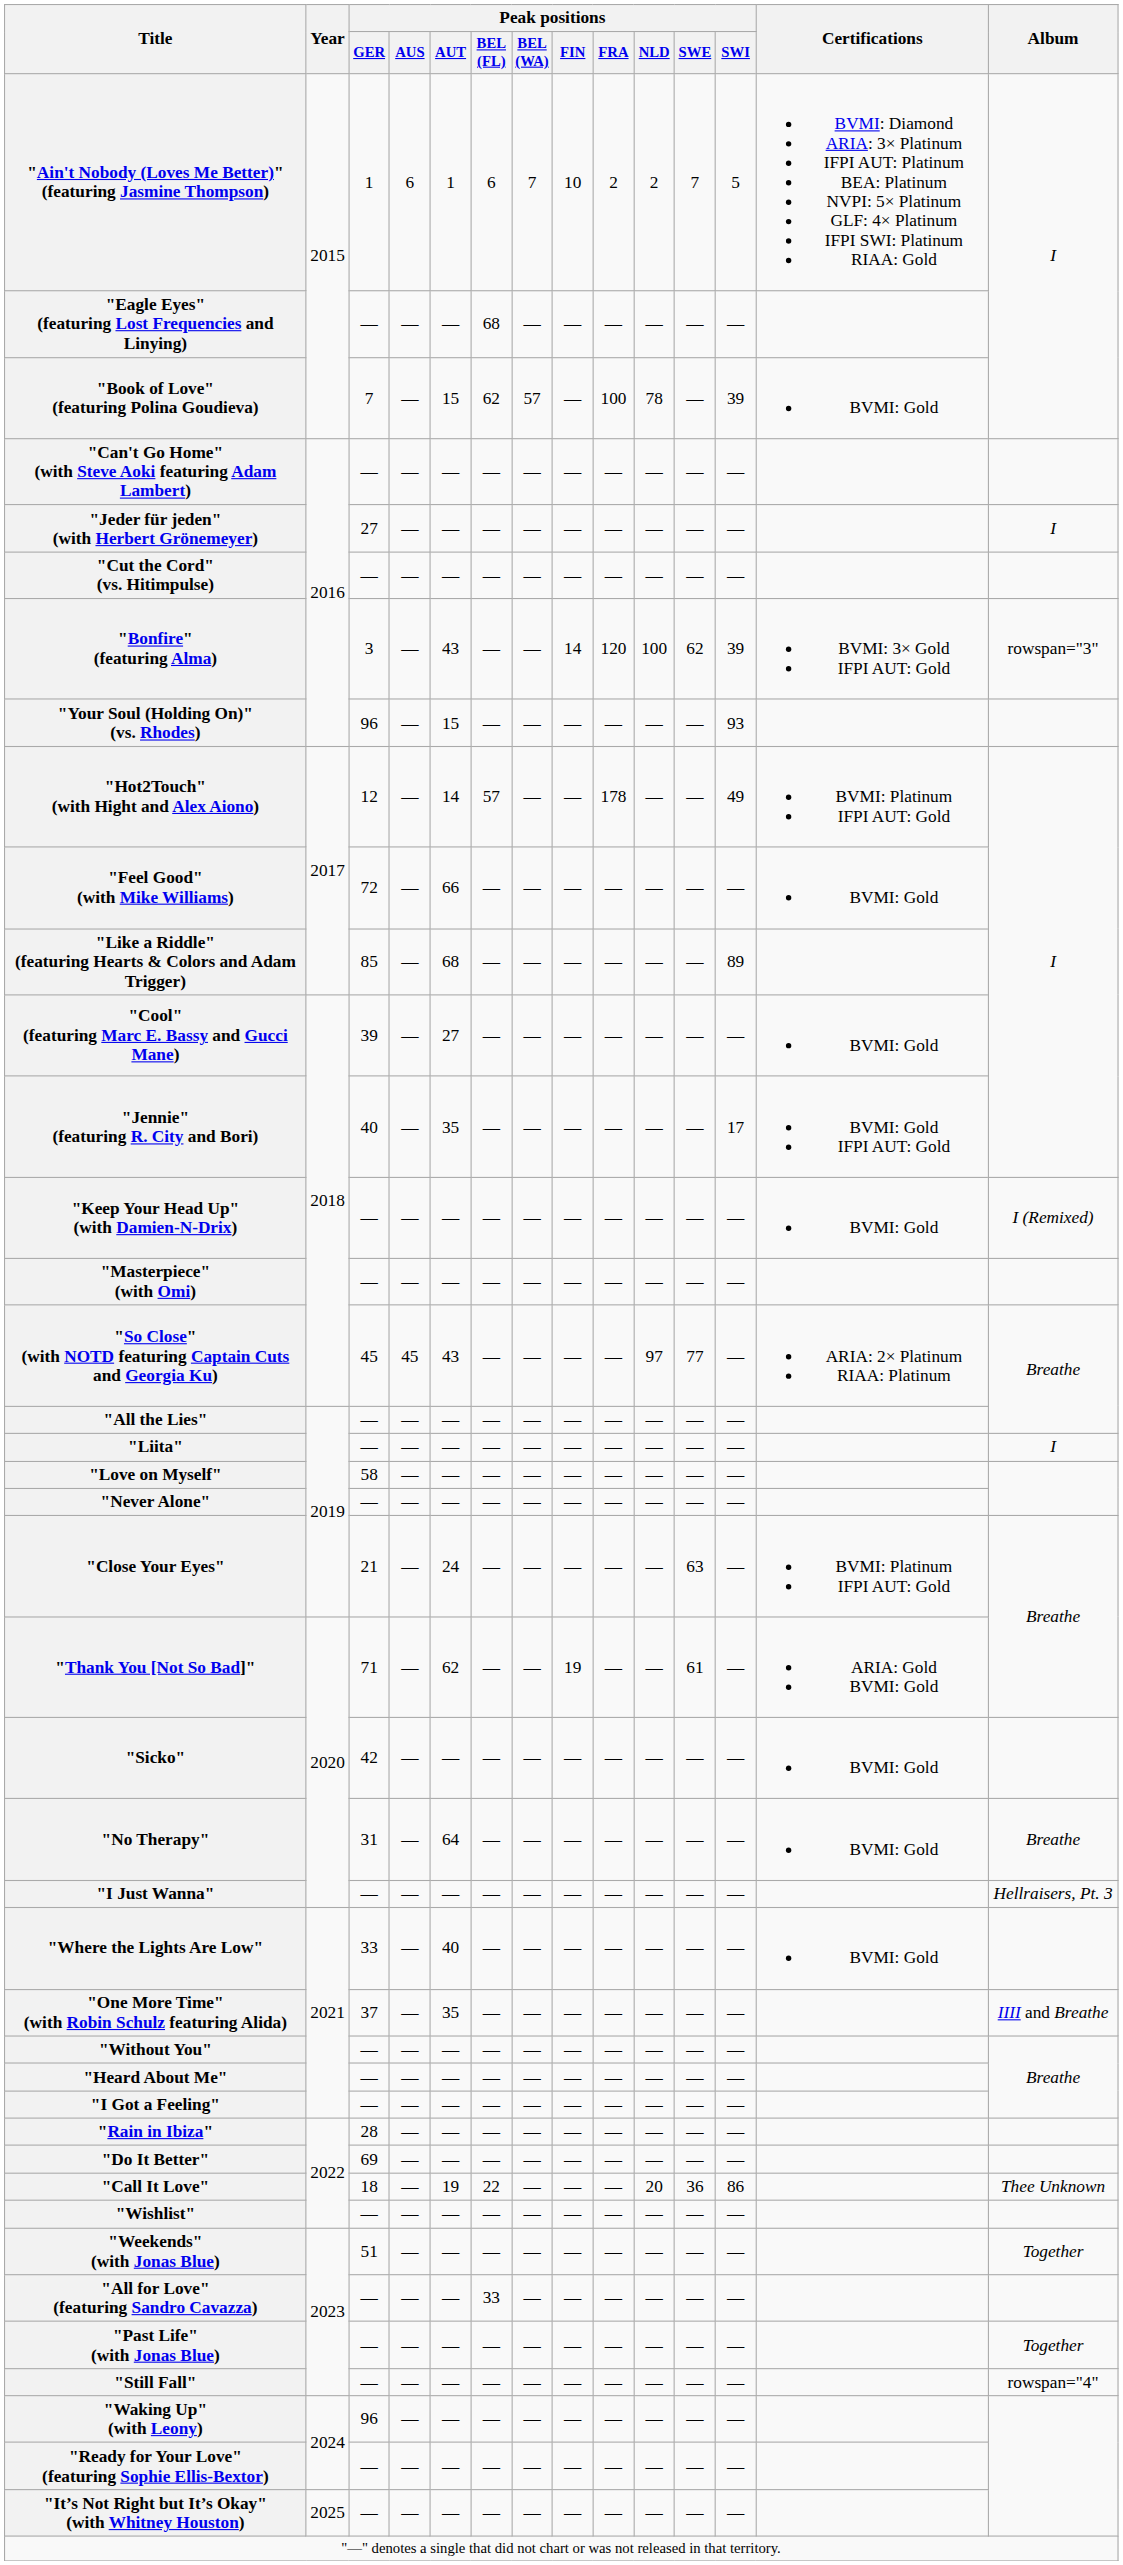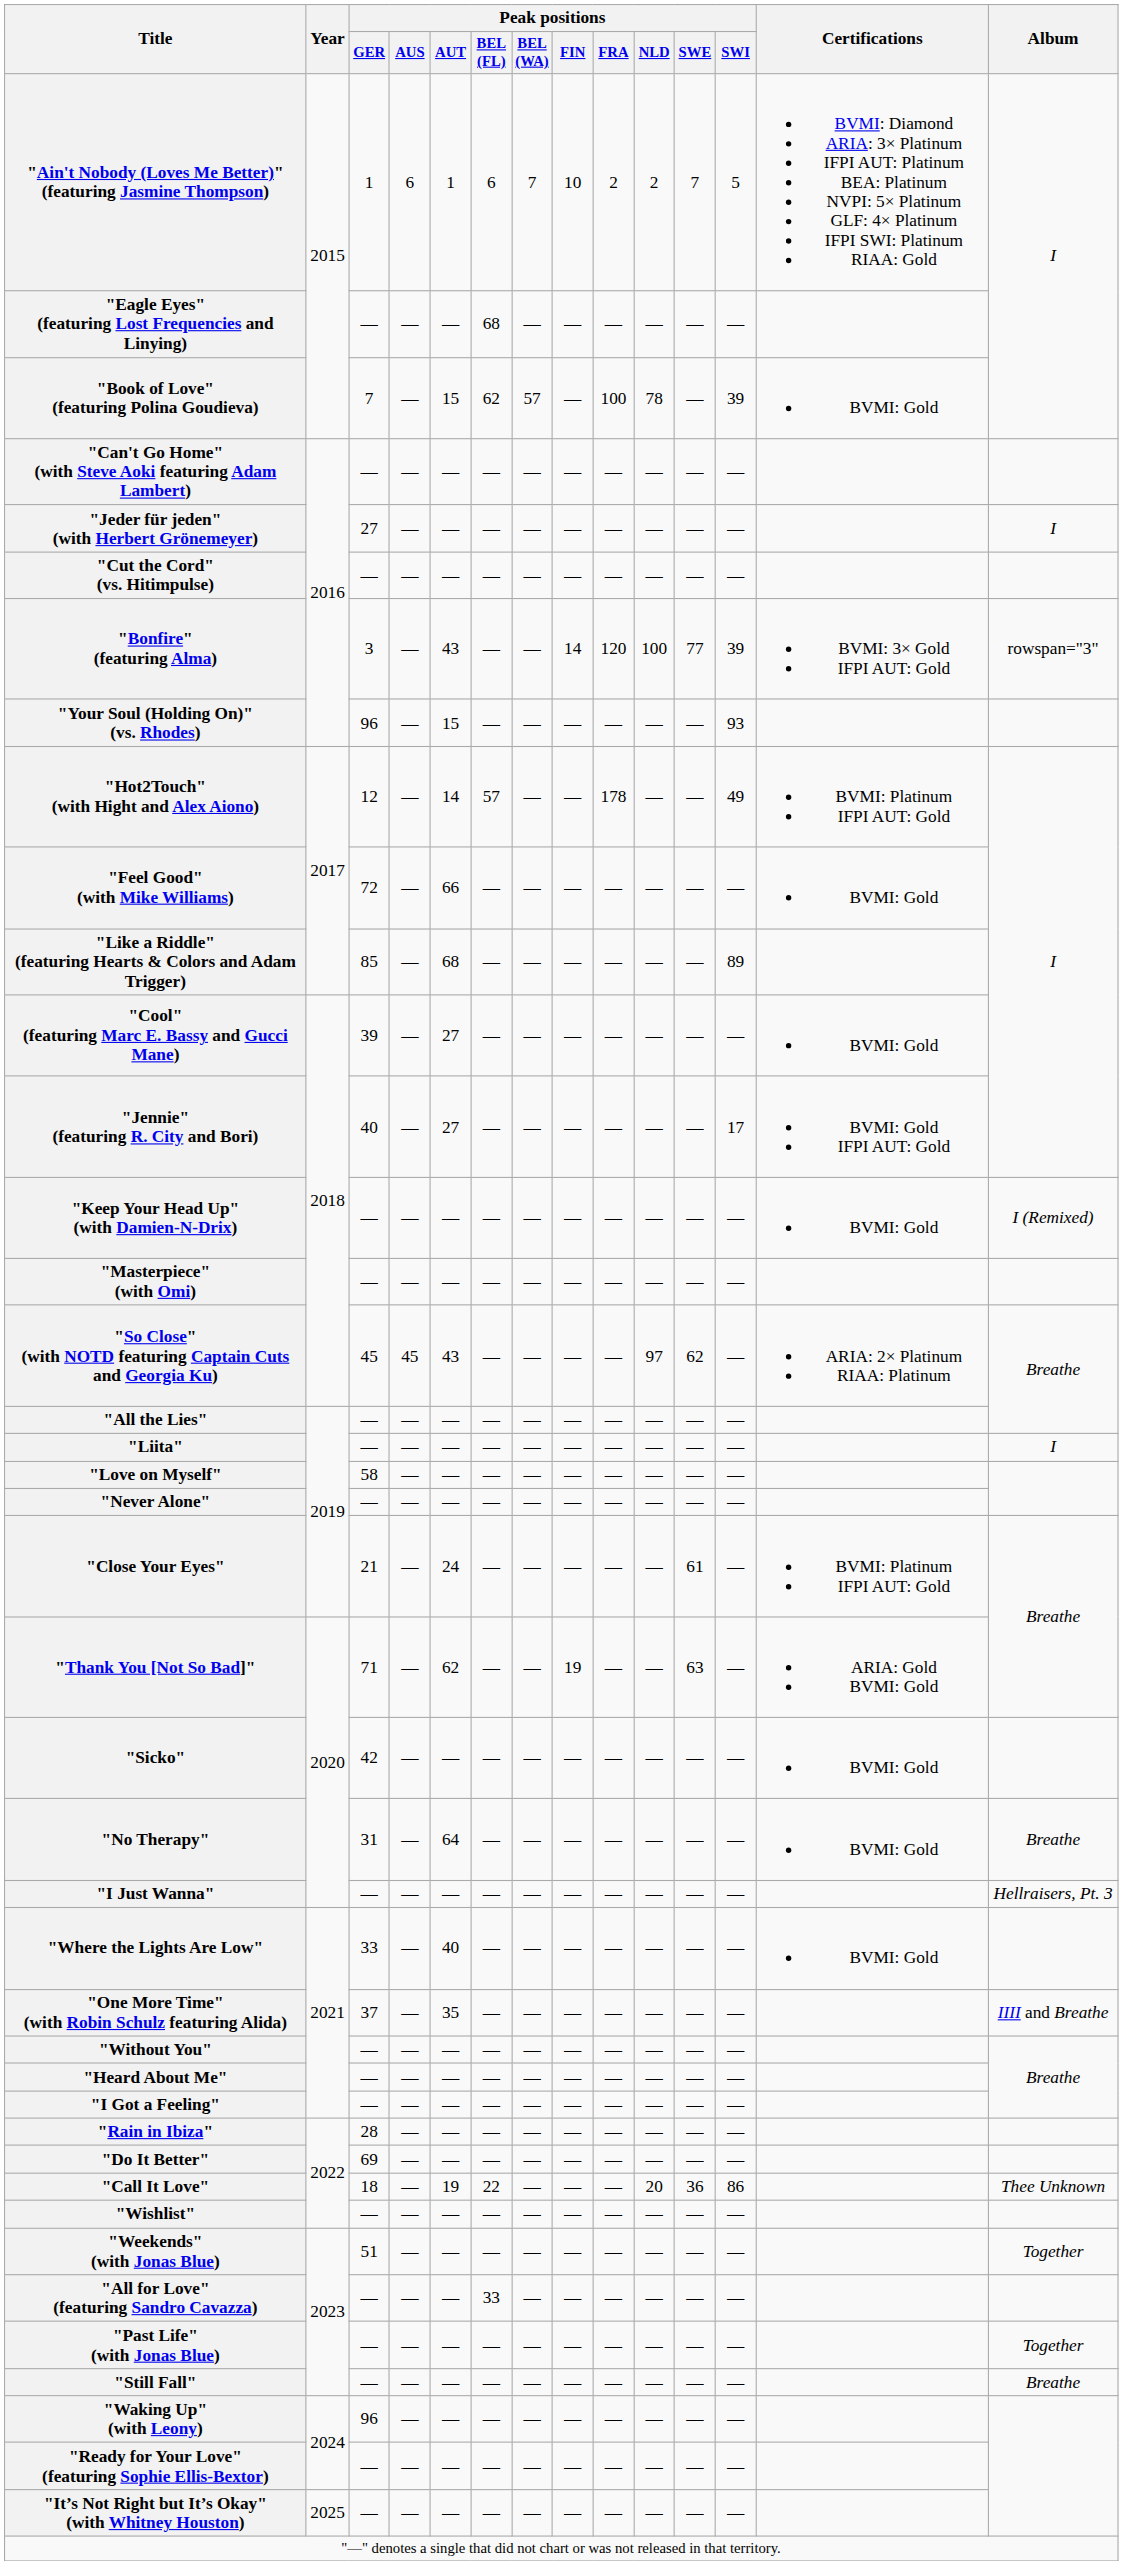(695, 648) 62 -> (695, 648) 77
(451, 1126) 35 -> (451, 1126) 27
(695, 1355) 77 -> (695, 1355) 62
(695, 1566) 63 -> (695, 1566) 61
(695, 1667) 61 -> (695, 1667) 63
(1053, 2381) rowspan="4" -> (1053, 2381) Breathe
